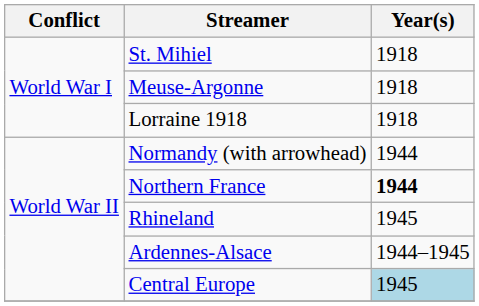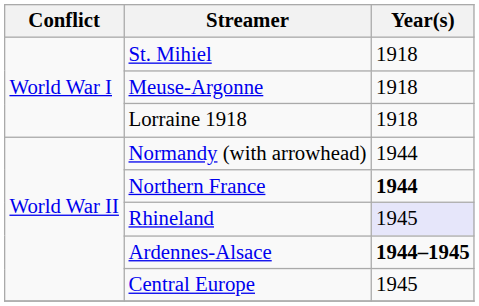(397, 218) no background -> (397, 218) lavender background
(423, 251) normal -> (423, 251) bold
(397, 284) lightblue background -> (397, 284) no background
